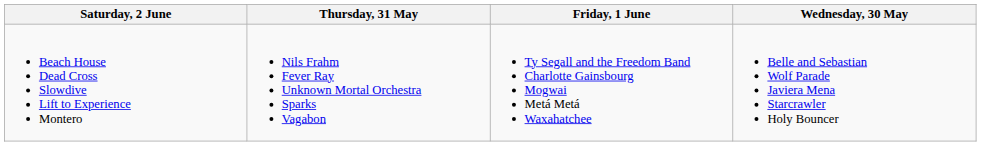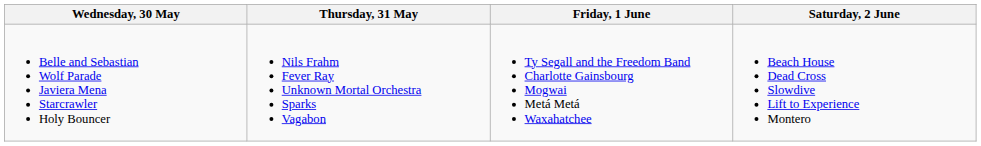columns swapped: (854, 14) <-> (126, 14)
